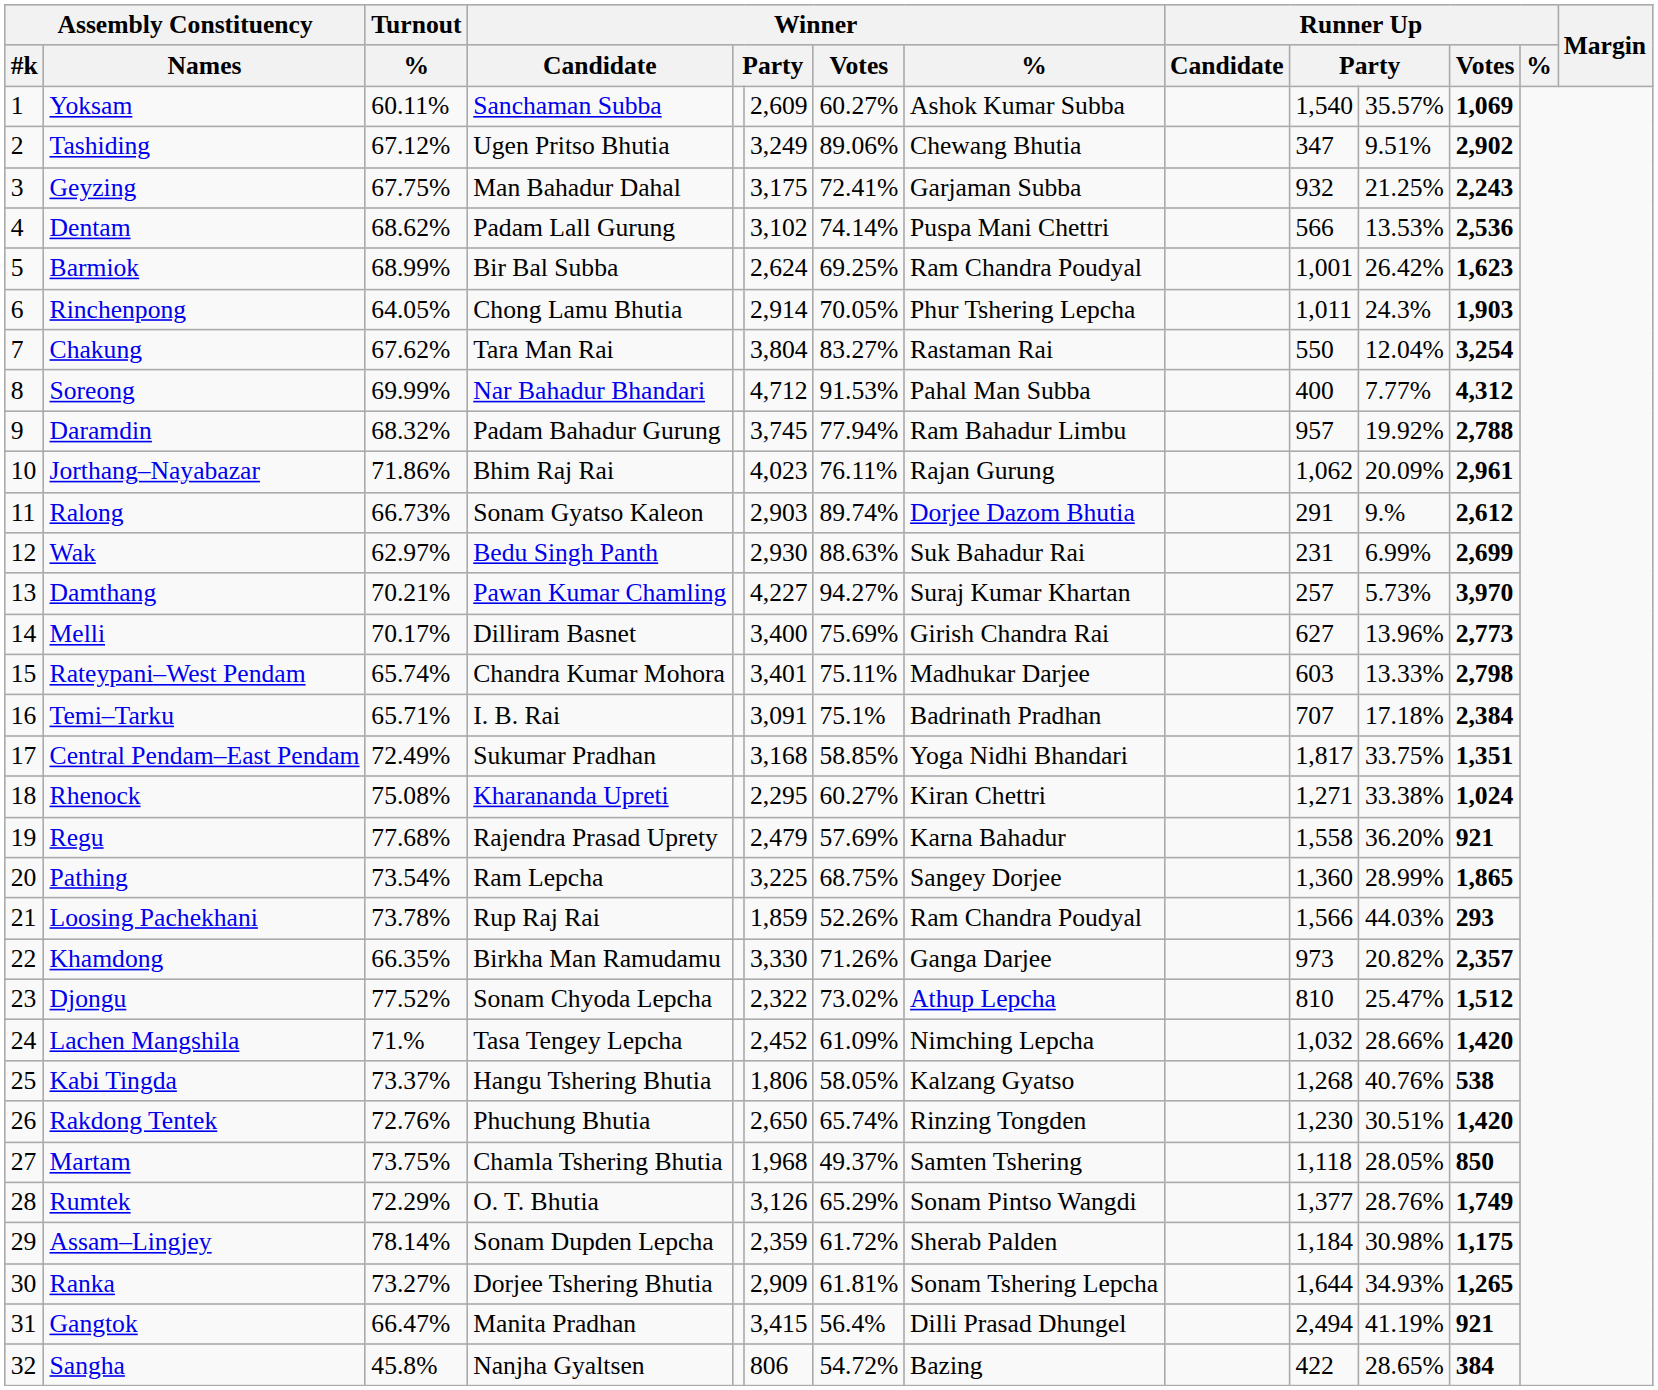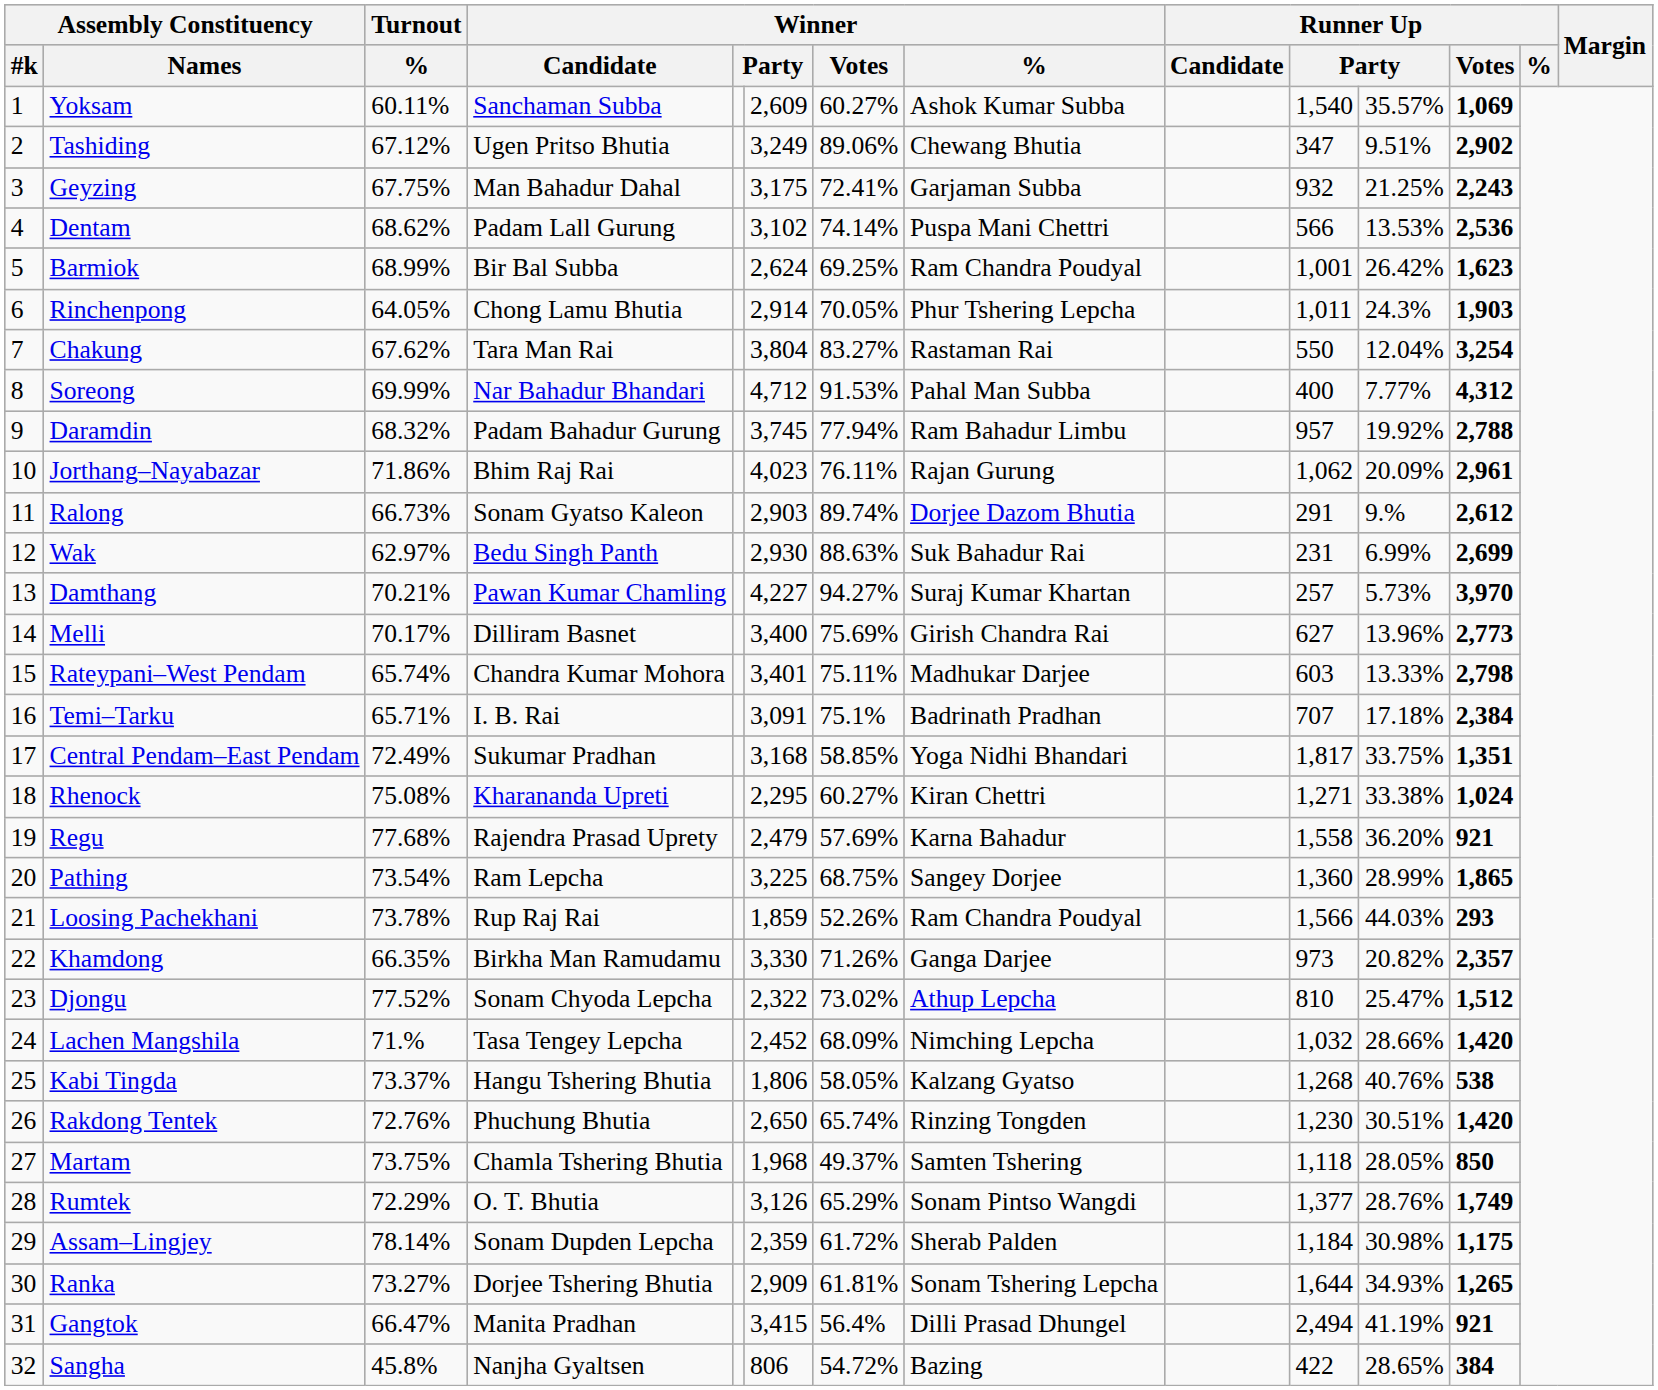(859, 1039) 61.09% -> (859, 1039) 68.09%
